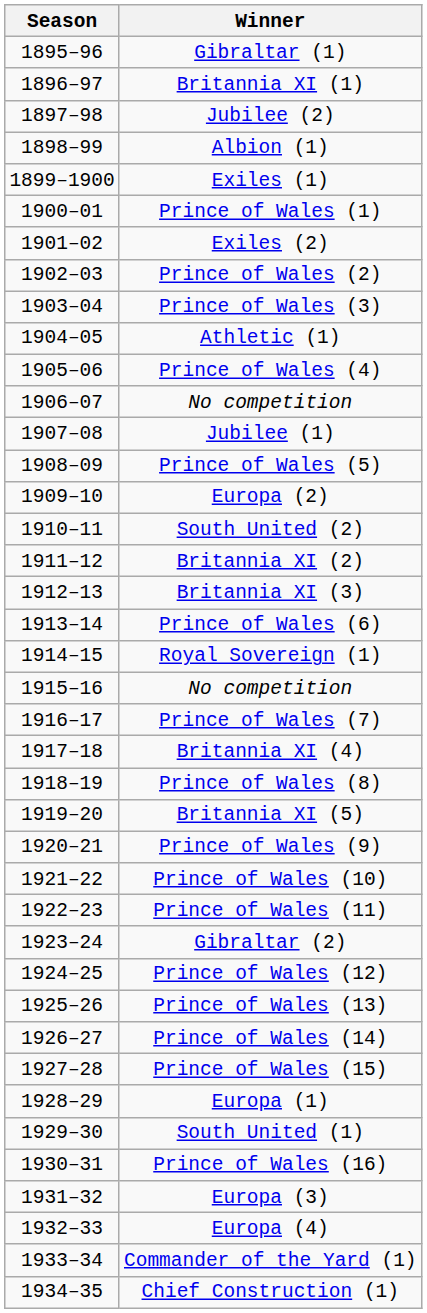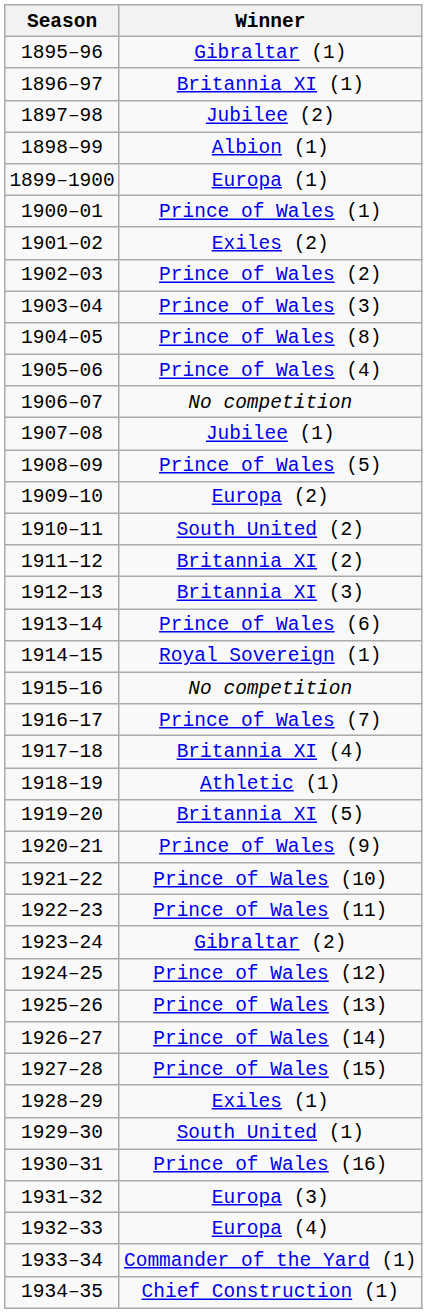(270, 180) Exiles (1) -> (270, 180) Europa (1)
(270, 338) Athletic (1) -> (270, 338) Prince of Wales (8)
(270, 783) Prince of Wales (8) -> (270, 783) Athletic (1)
(270, 1101) Europa (1) -> (270, 1101) Exiles (1)
